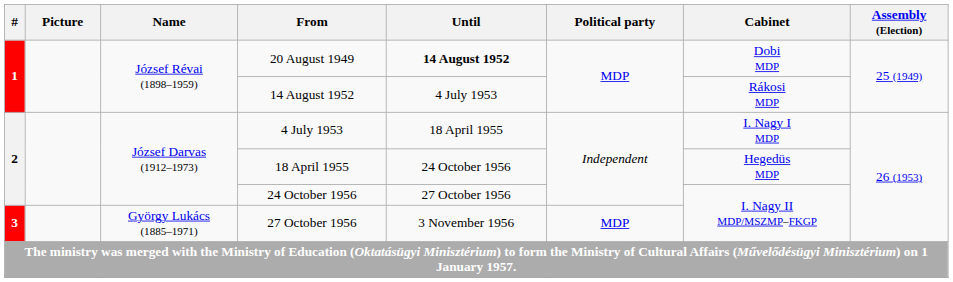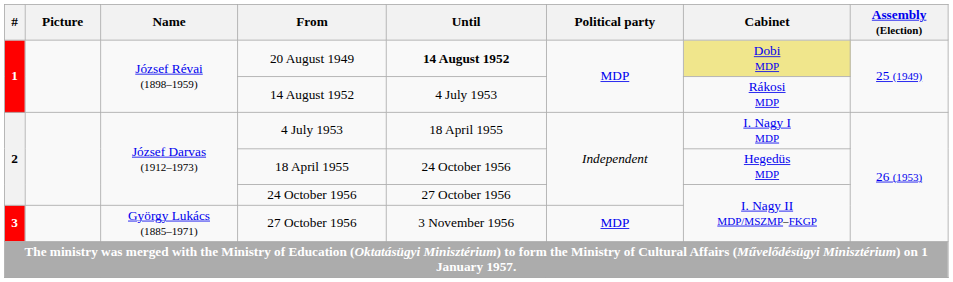(767, 58) no background -> (767, 58) khaki background
